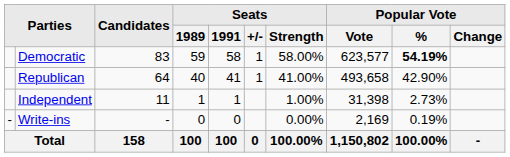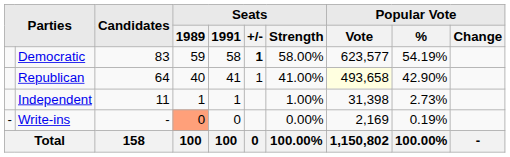(259, 57) normal -> (259, 57) bold
(425, 57) bold -> (425, 57) normal
(365, 78) no background -> (365, 78) lightyellow background
(202, 120) no background -> (202, 120) lightsalmon background
